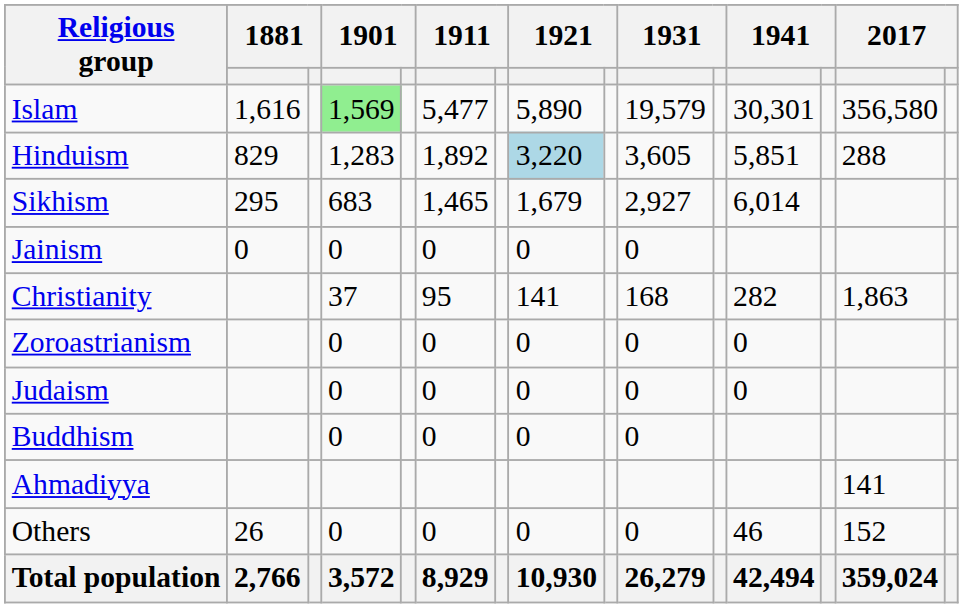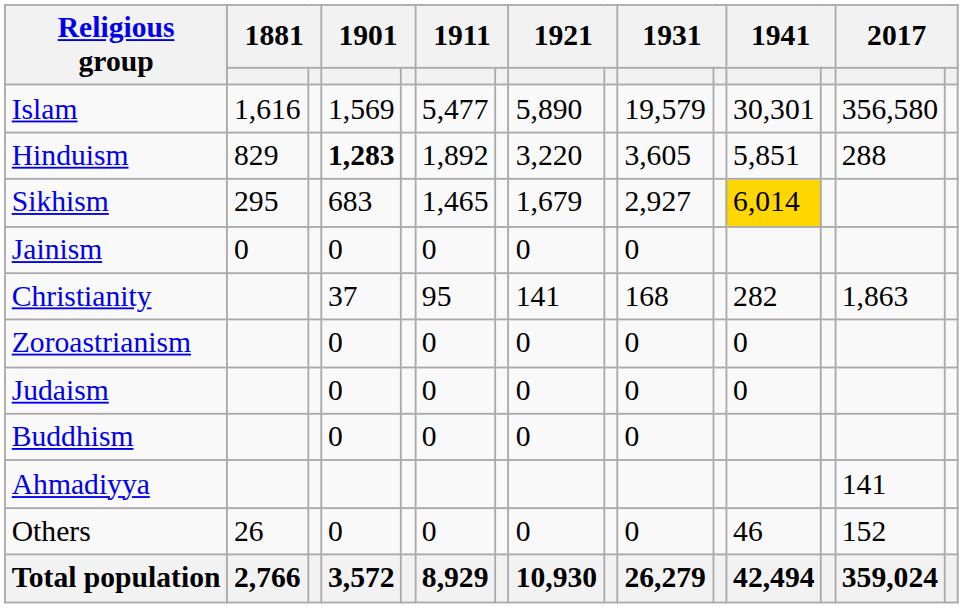(361, 108) lightgreen background -> (361, 108) no background
(361, 155) normal -> (361, 155) bold
(549, 155) lightblue background -> (549, 155) no background
(766, 202) no background -> (766, 202) gold background
